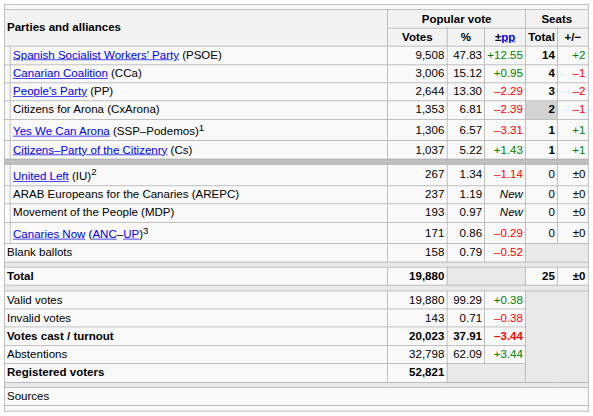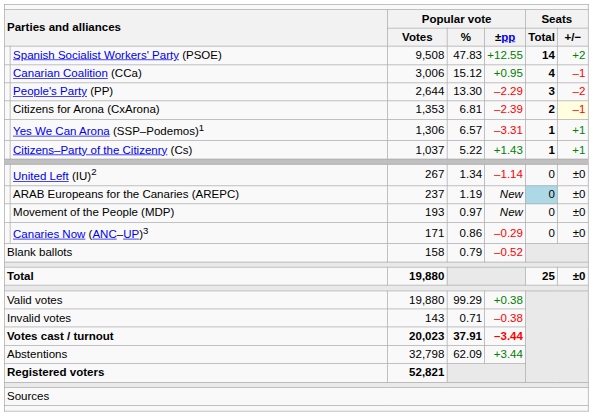(552, 110) lightgrey background -> (552, 110) no background
(579, 110) no background -> (579, 110) lightyellow background
(552, 194) no background -> (552, 194) lightblue background
